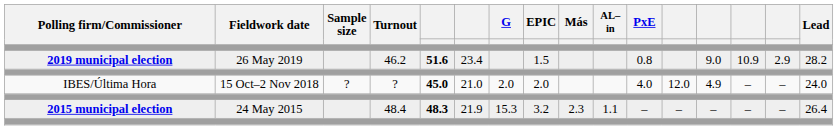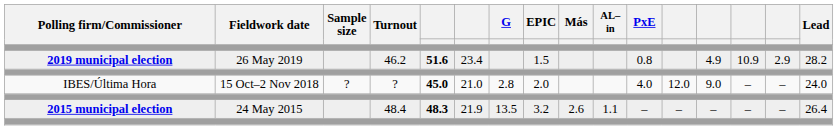(713, 60) 9.0 -> (713, 60) 4.9
(506, 84) 2.0 -> (506, 84) 2.8
(713, 84) 4.9 -> (713, 84) 9.0
(506, 109) 15.3 -> (506, 109) 13.5
(576, 109) 2.3 -> (576, 109) 2.6
